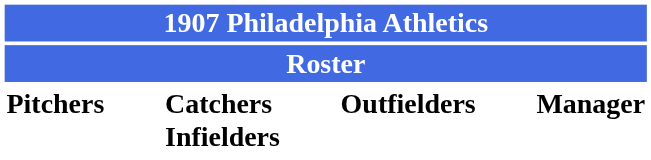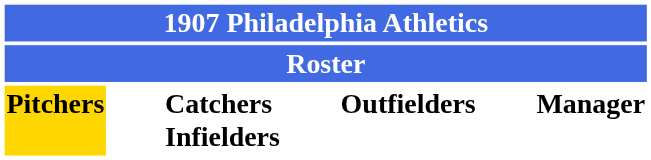(55, 103) no background -> (55, 103) gold background
